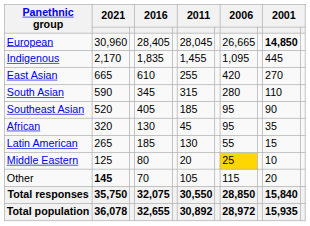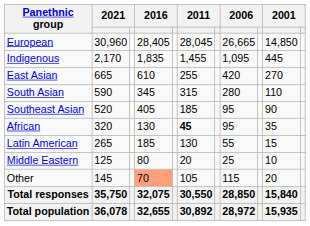(281, 42) bold -> (281, 42) normal
(186, 127) normal -> (186, 127) bold
(228, 161) gold background -> (228, 161) no background
(103, 178) bold -> (103, 178) normal
(143, 178) no background -> (143, 178) lightsalmon background
